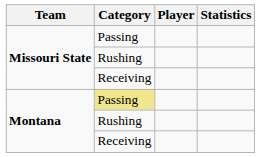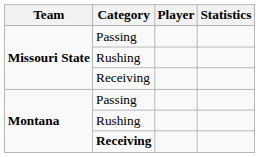(118, 99) khaki background -> (116, 99) no background
(124, 141) normal -> (124, 141) bold
